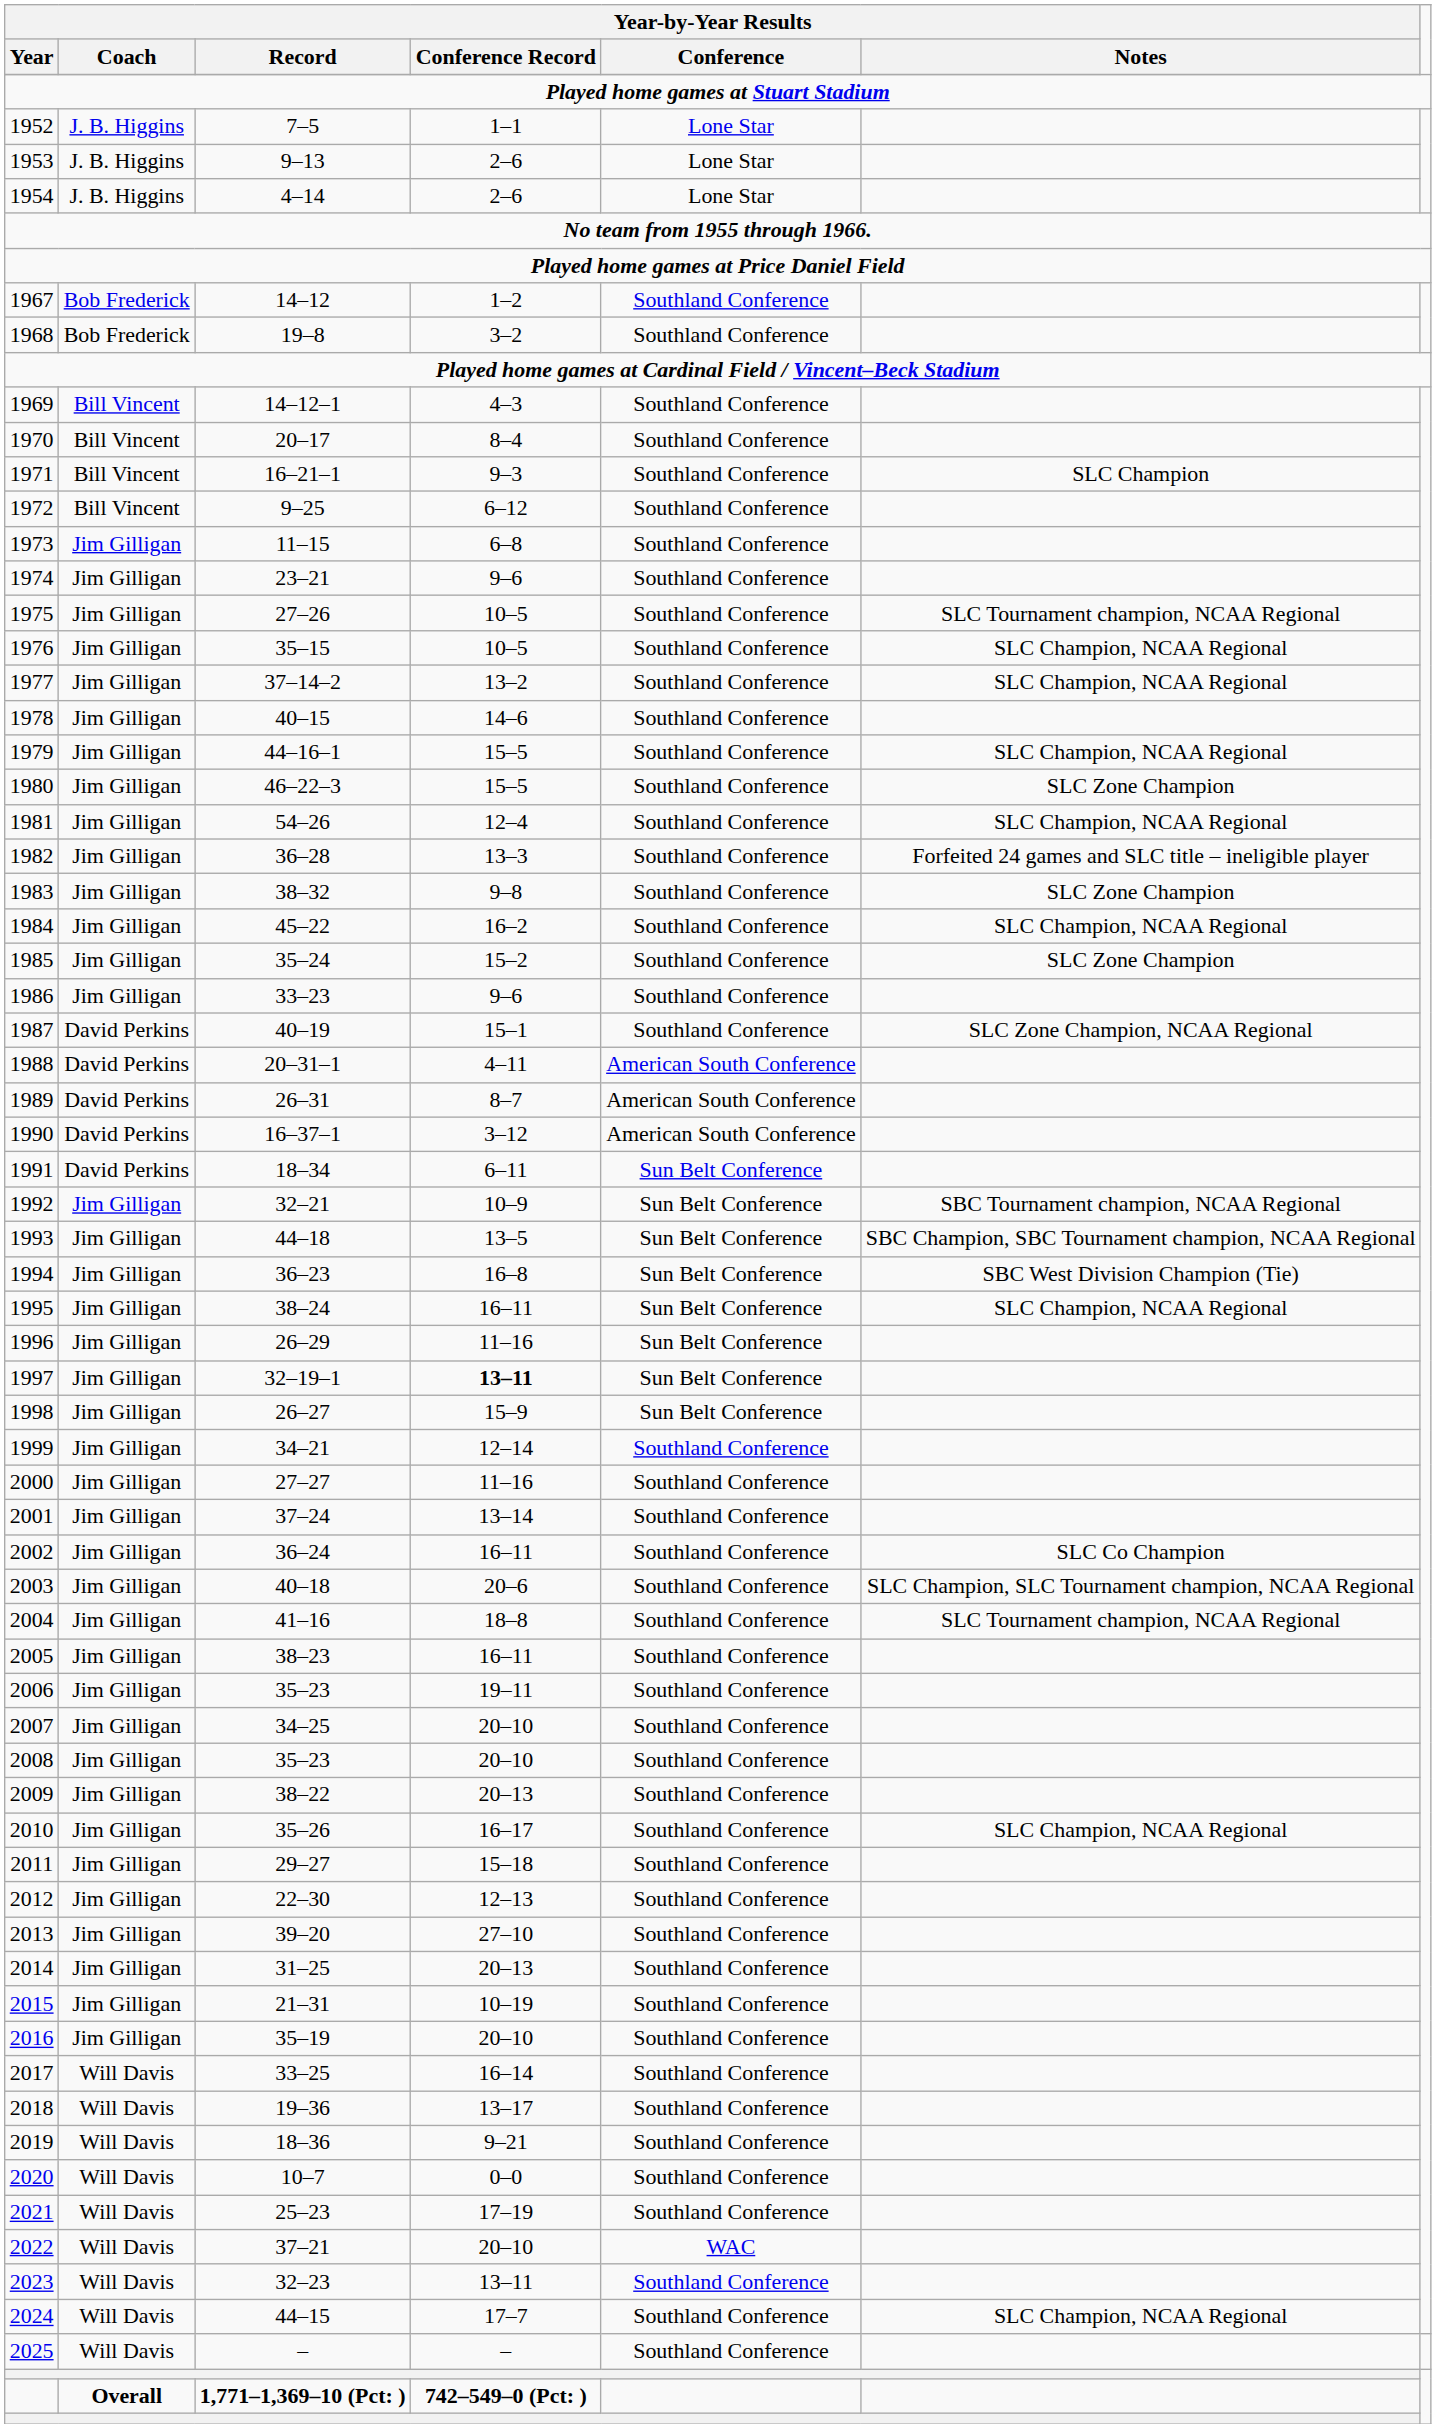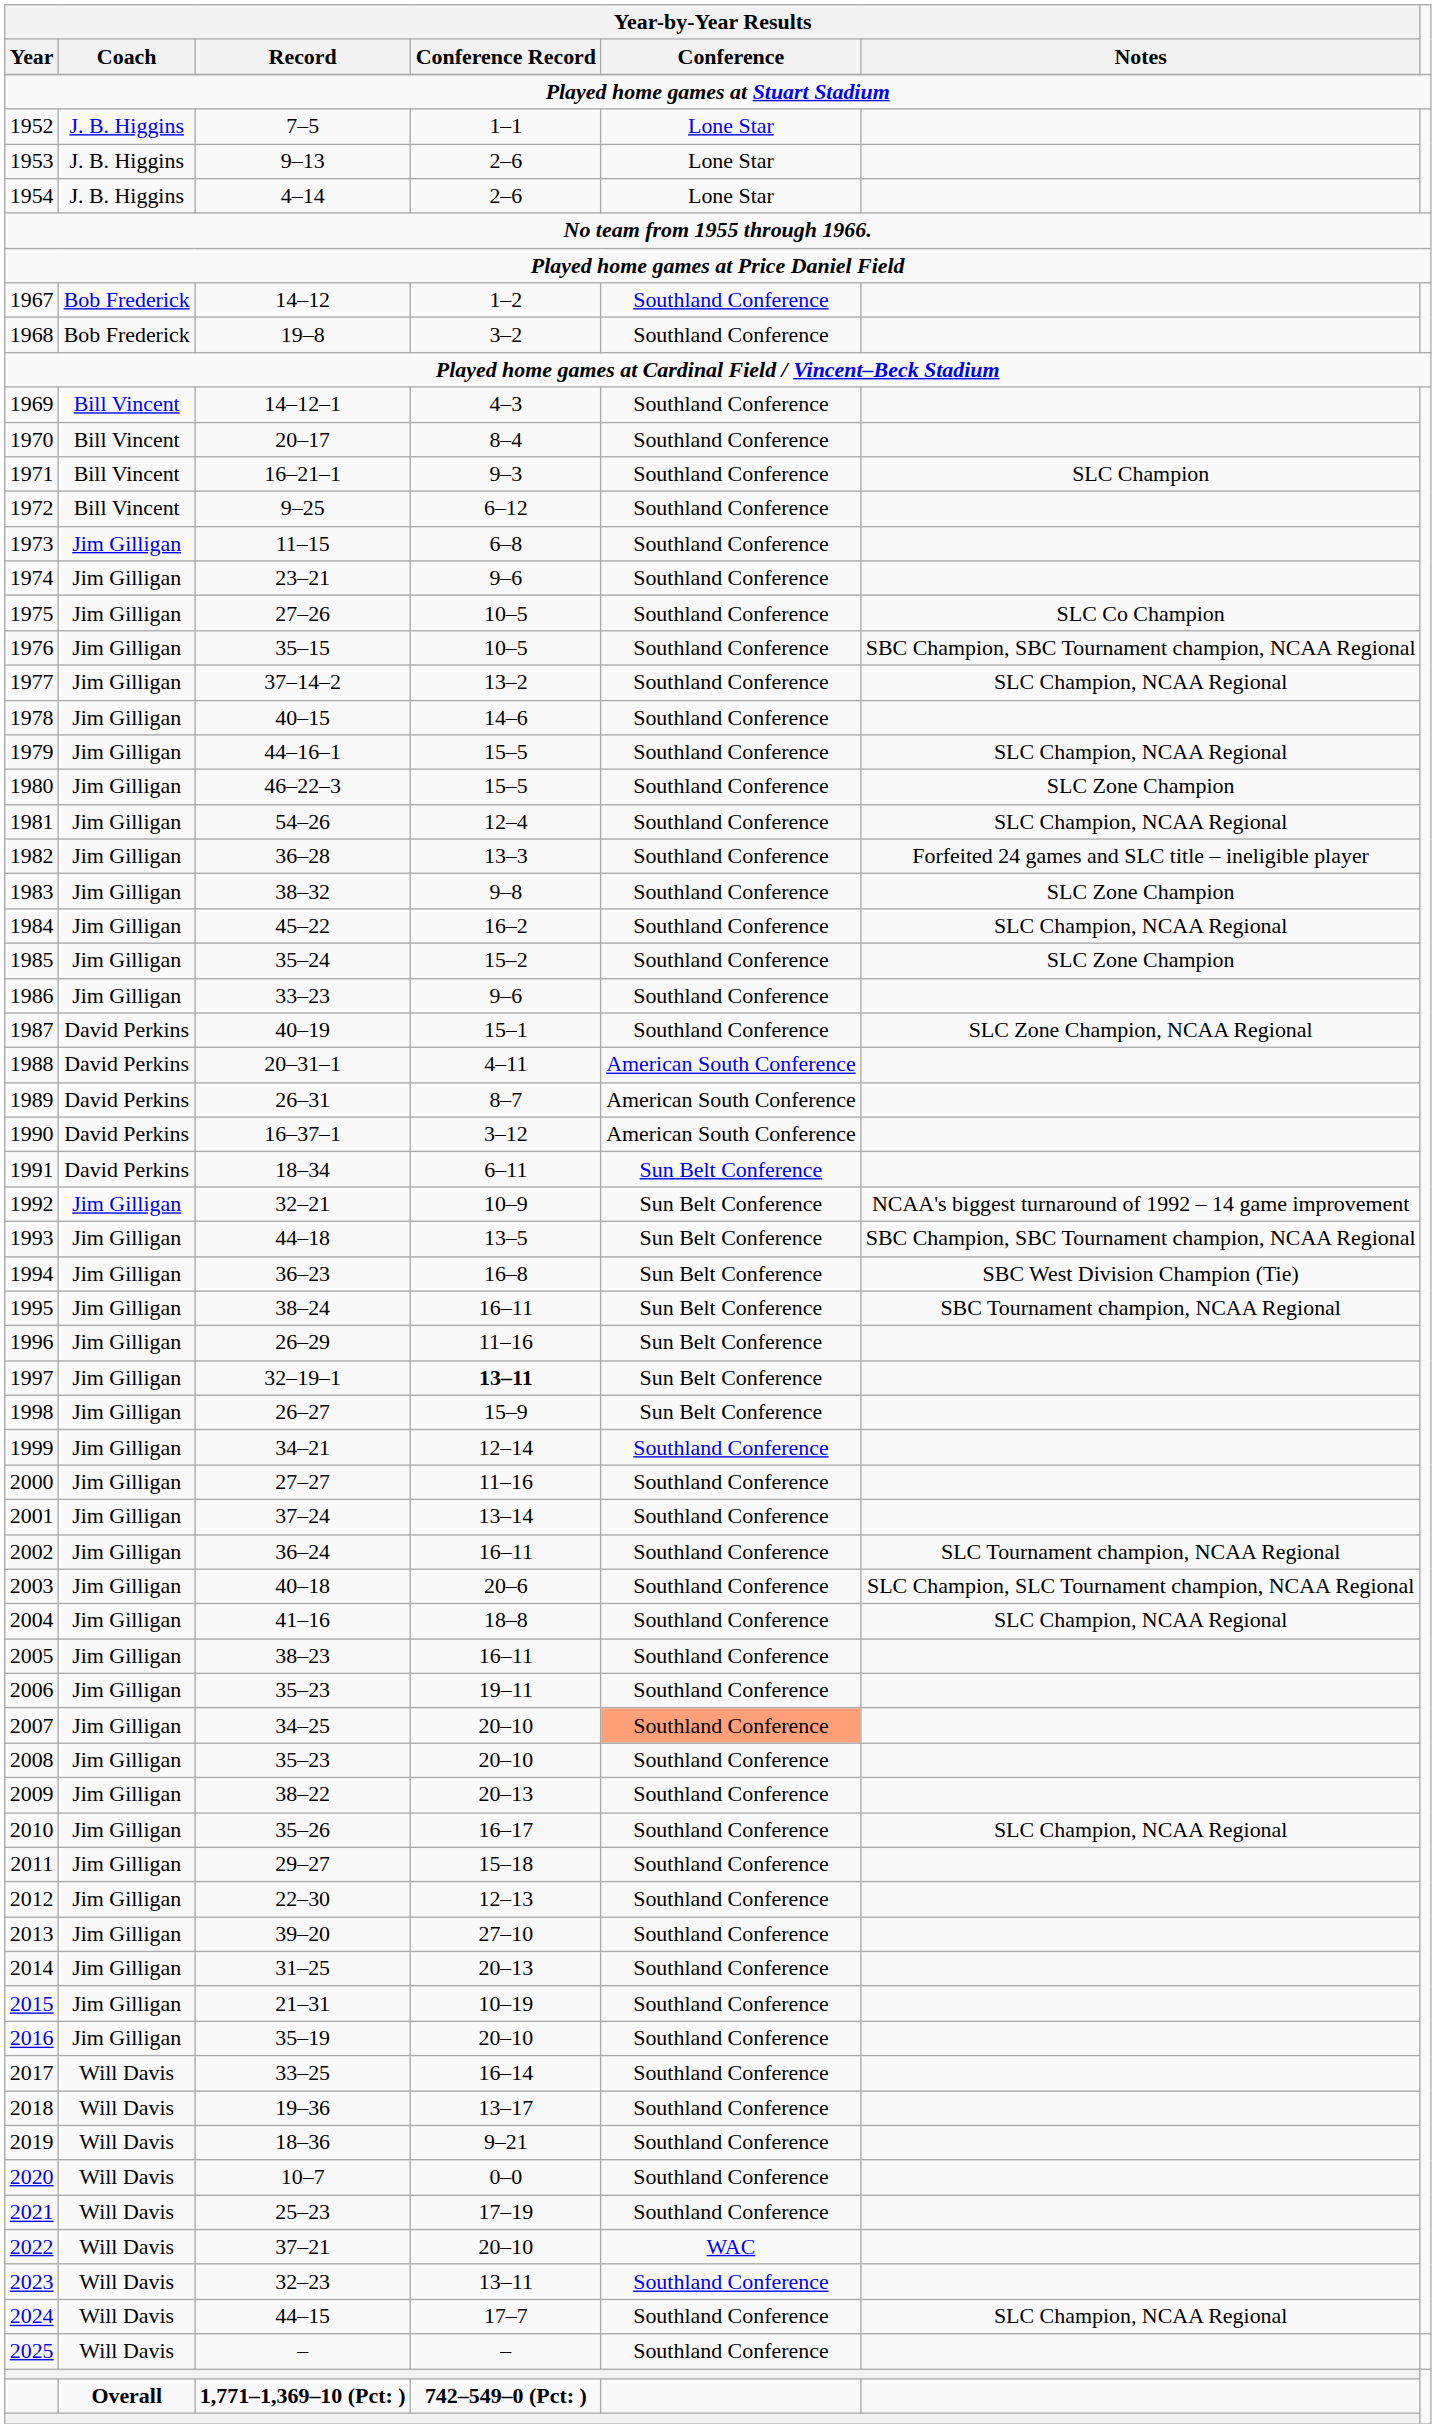(1141, 612) SLC Tournament champion, NCAA Regional -> (1141, 612) SLC Co Champion
(1141, 647) SLC Champion, NCAA Regional -> (1141, 647) SBC Champion, SBC Tournament champion, NCAA Regional
(1141, 1203) SBC Tournament champion, NCAA Regional -> (1141, 1203) NCAA's biggest turnaround of 1992 – 14 game improvement
(1141, 1308) SLC Champion, NCAA Regional -> (1141, 1308) SBC Tournament champion, NCAA Regional
(1141, 1551) SLC Co Champion -> (1141, 1551) SLC Tournament champion, NCAA Regional
(1141, 1621) SLC Tournament champion, NCAA Regional -> (1141, 1621) SLC Champion, NCAA Regional
(731, 1725) no background -> (731, 1725) lightsalmon background
